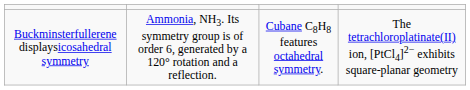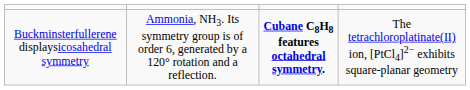(299, 47) normal -> (299, 47) bold
